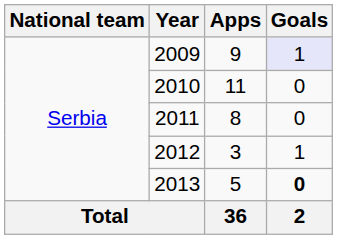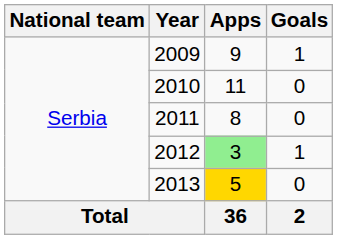(299, 53) lavender background -> (299, 53) no background
(235, 151) no background -> (235, 151) lightgreen background
(235, 184) no background -> (235, 184) gold background
(299, 184) bold -> (299, 184) normal
